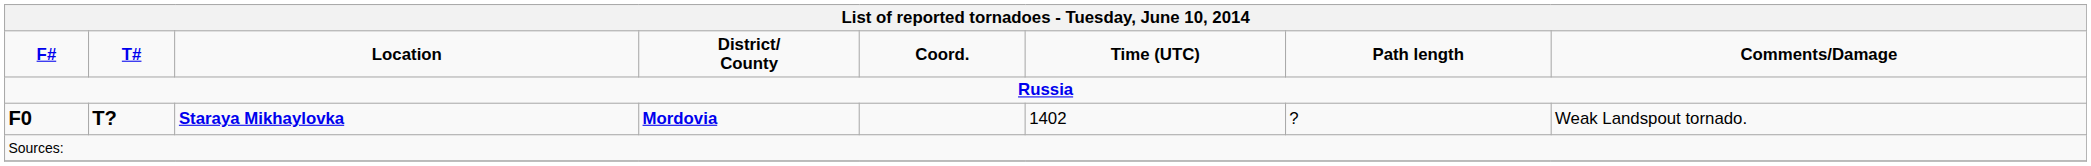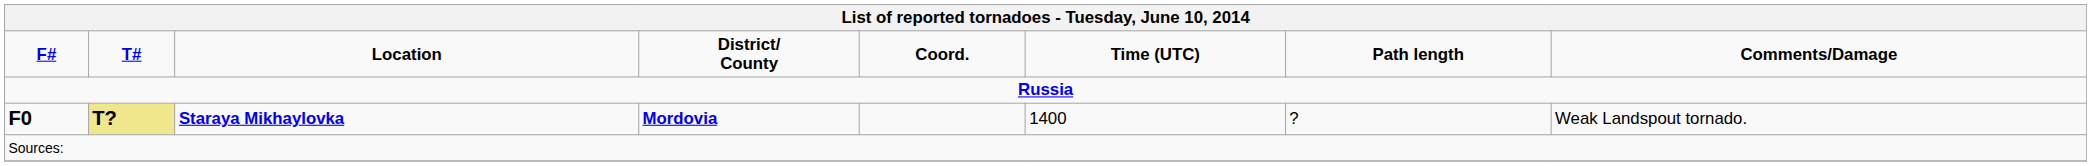(104, 118) no background -> (104, 118) khaki background
(1048, 118) 1402 -> (1048, 118) 1400
